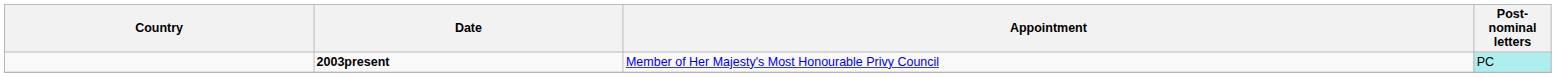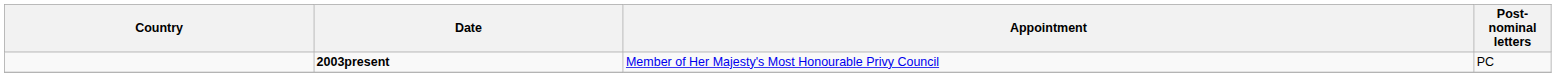(1485, 62) paleturquoise background -> (1485, 62) no background
